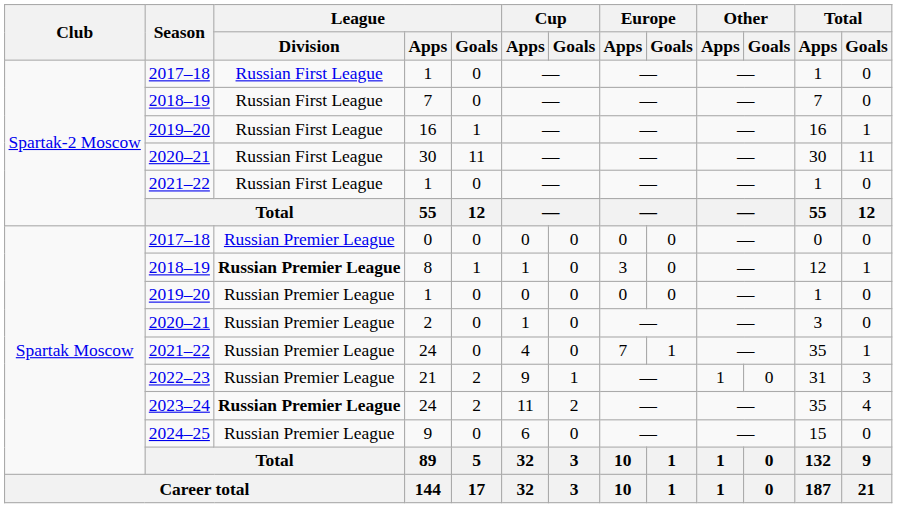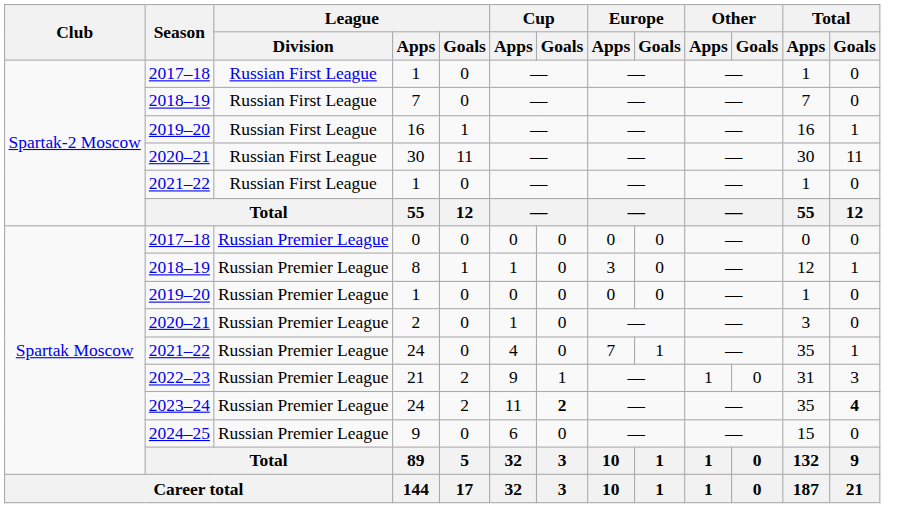(309, 267) bold -> (303, 267) normal
(309, 405) bold -> (303, 405) normal
(574, 405) normal -> (562, 405) bold
(867, 405) normal -> (855, 405) bold
